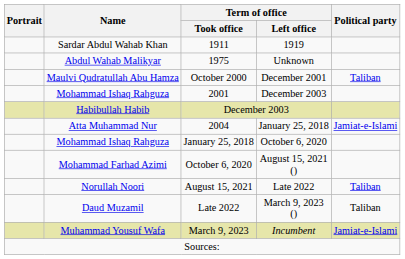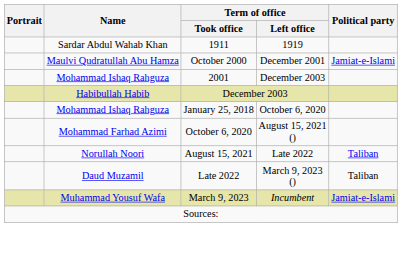- row: (219, 61)
(365, 77) Taliban -> (363, 61) Jamiat-e-Islami
- row: (219, 126)
